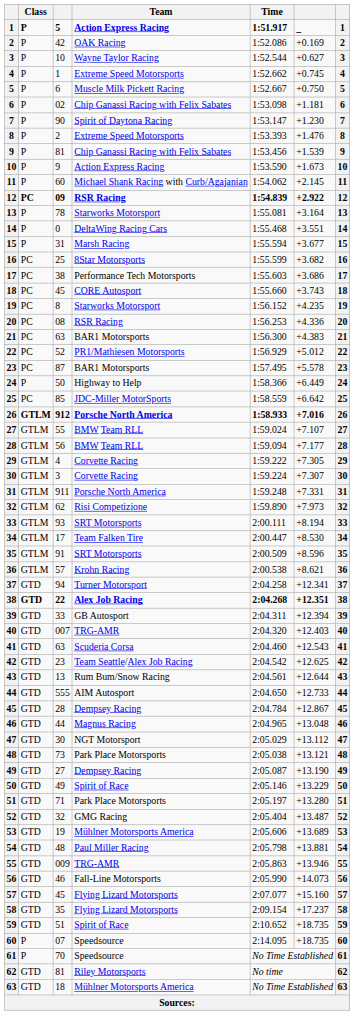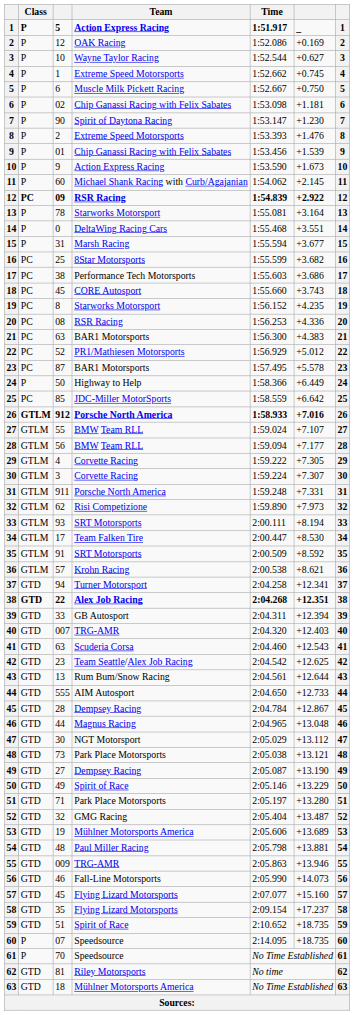(60, 43) 42 -> (60, 43) 12
(60, 151) 81 -> (60, 151) 01
(310, 553) +8.596 -> (310, 553) +8.592
